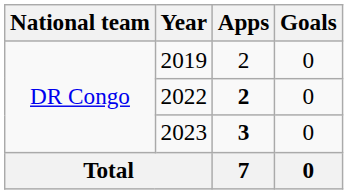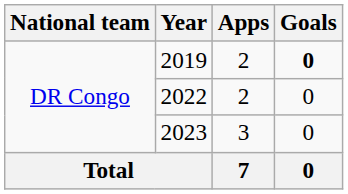(308, 59) normal -> (308, 59) bold
(243, 96) bold -> (243, 96) normal
(243, 133) bold -> (243, 133) normal
